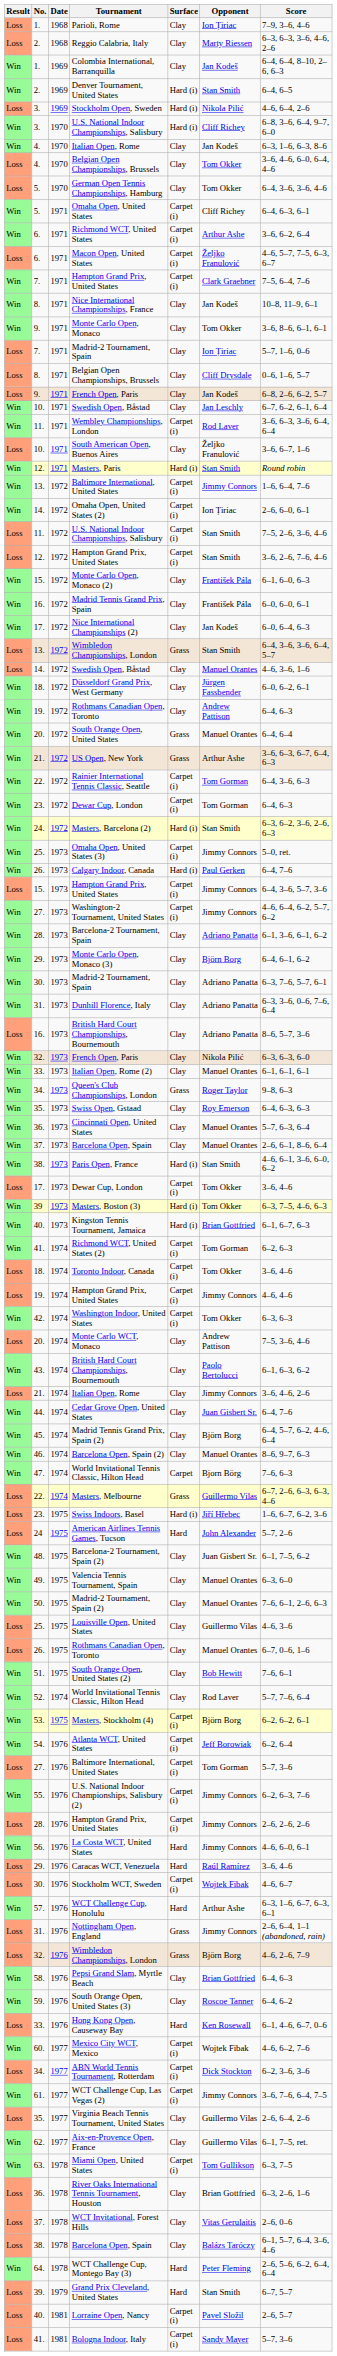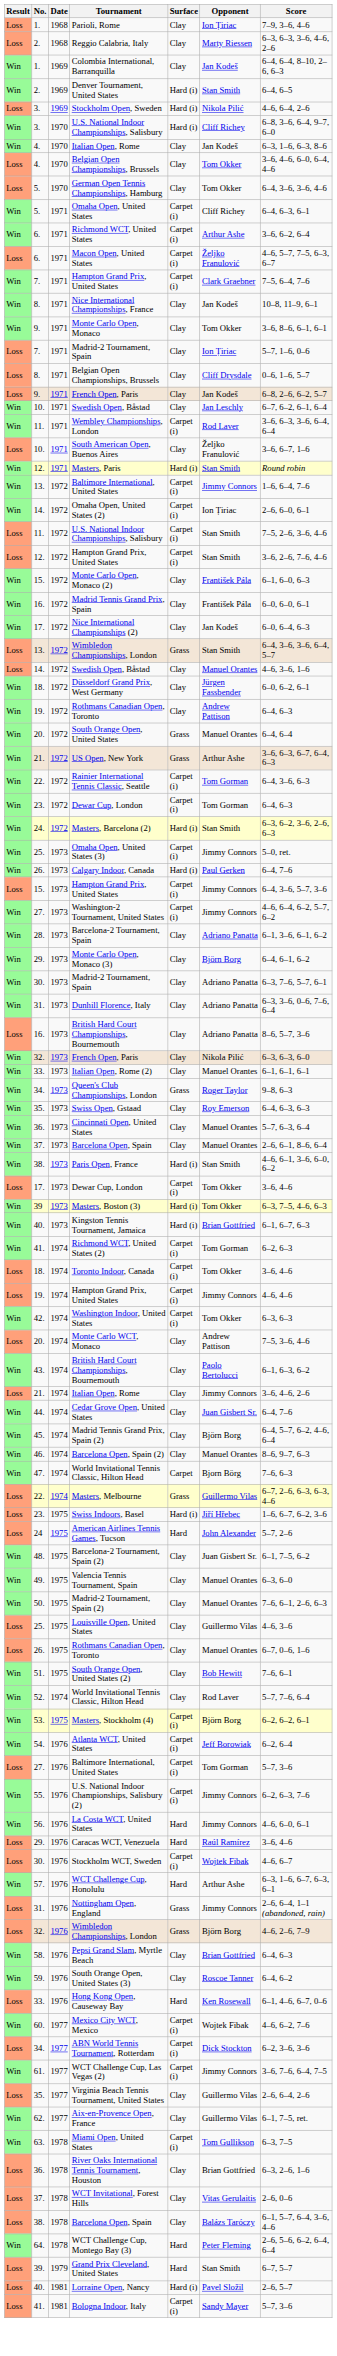- row: (39, 1824)
(181, 2316) Carpet (i) -> (183, 2287) Hard (i)
